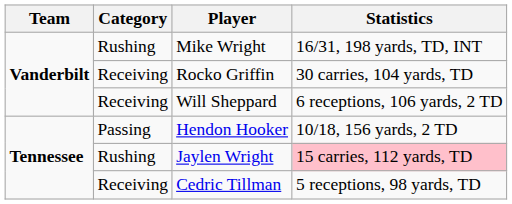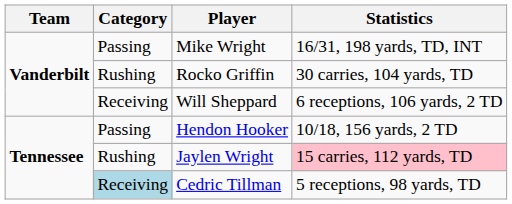(126, 46) Rushing -> (124, 46) Passing
(133, 74) Receiving -> (126, 74) Rushing
(133, 184) no background -> (133, 184) lightblue background
